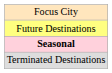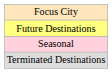(56, 44) bold -> (56, 44) normal
